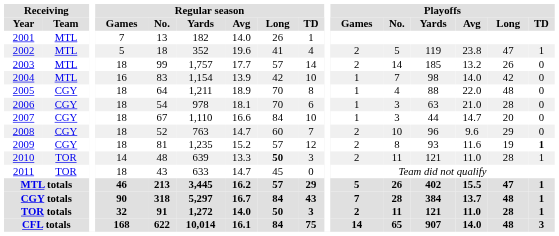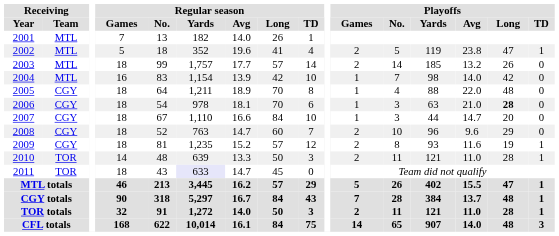(508, 104) normal -> (508, 104) bold
(541, 144) bold -> (541, 144) normal
(278, 158) bold -> (278, 158) normal
(201, 171) no background -> (201, 171) lavender background
